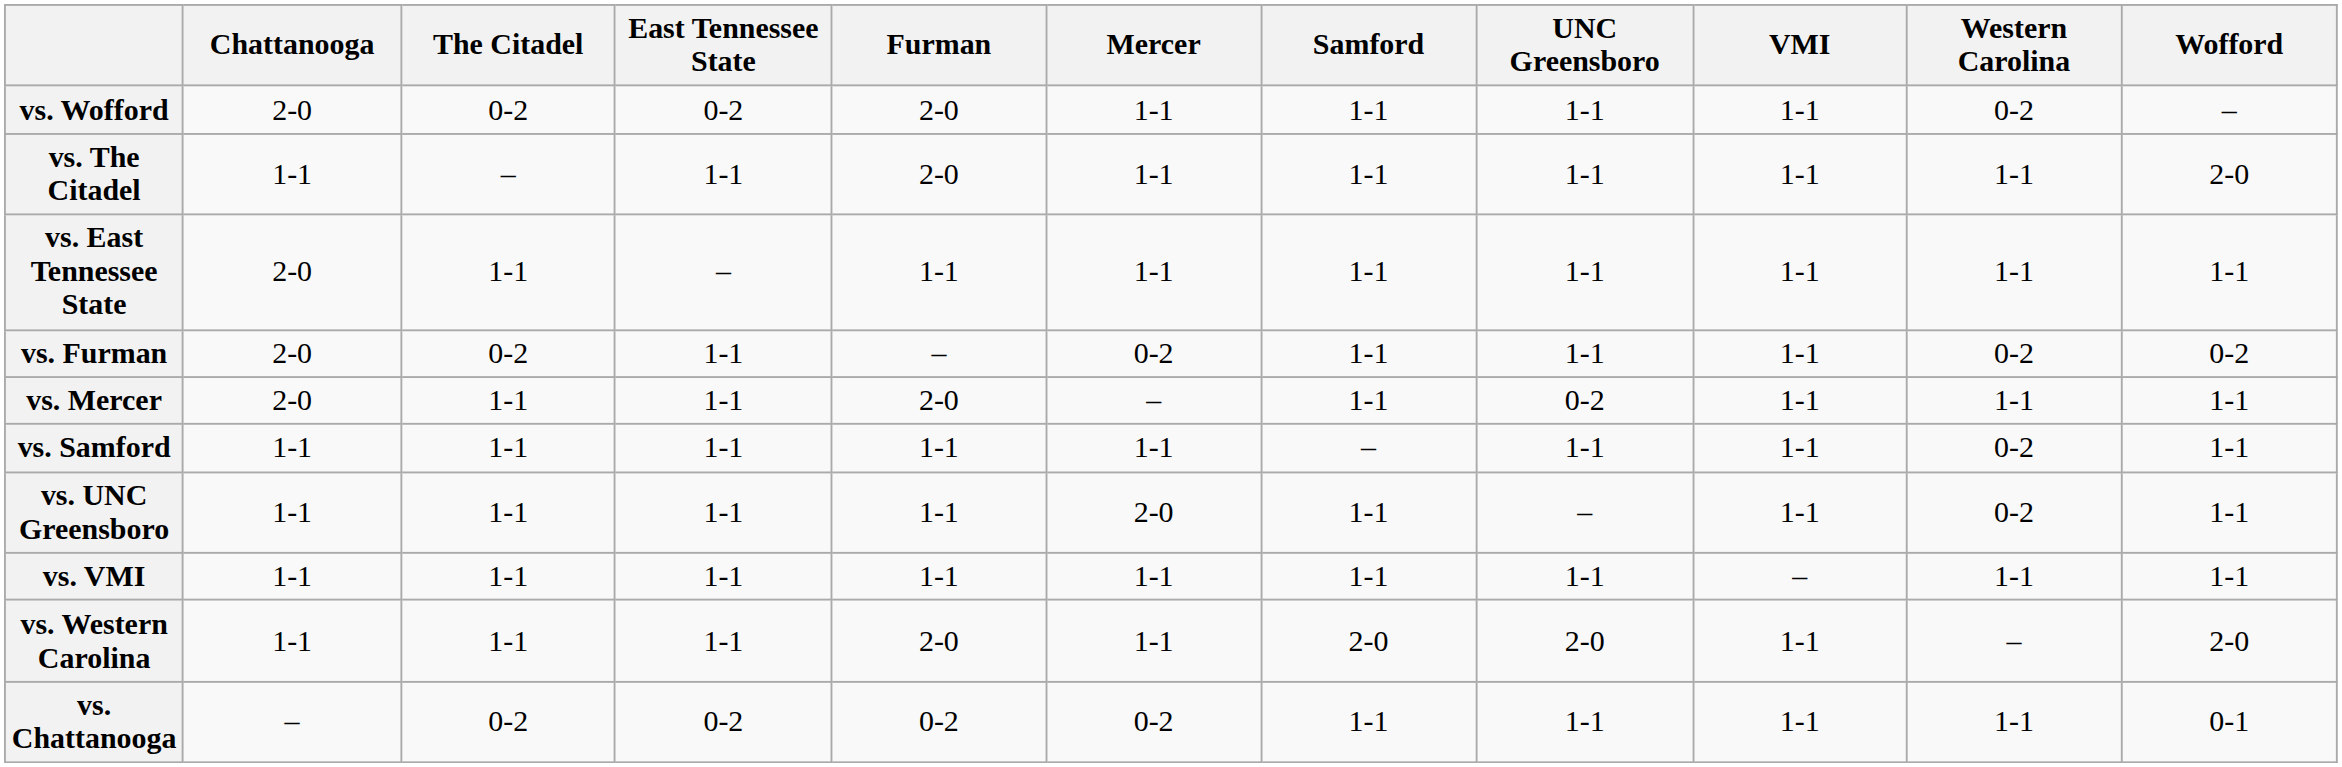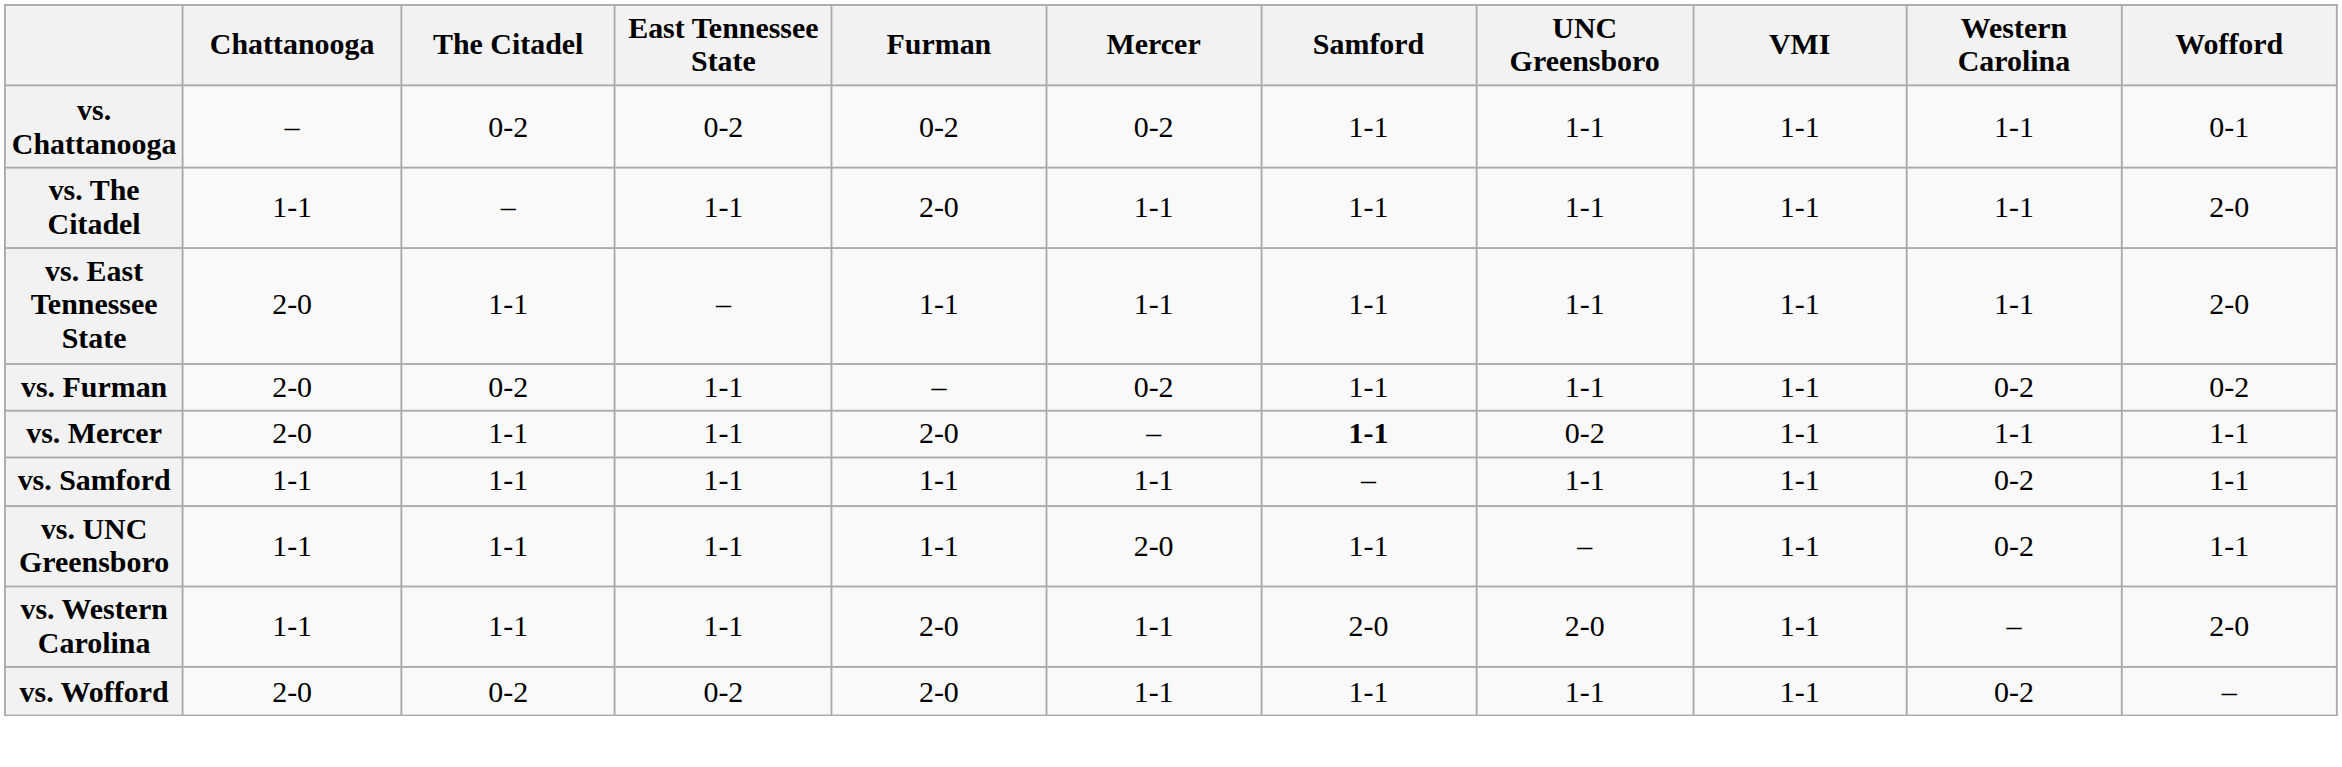rows swapped: (94, 721) <-> (94, 109)
(2229, 271) 1-1 -> (2229, 305) 2-0
(1369, 400) normal -> (1369, 433) bold
- row: (94, 576)
